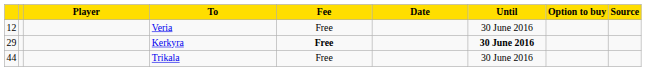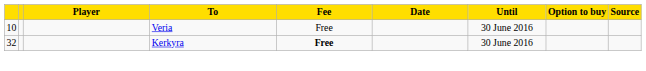(11, 27) 12 -> (11, 27) 10
(11, 43) 29 -> (11, 43) 32
(507, 43) bold -> (507, 43) normal
- row: (166, 58)
